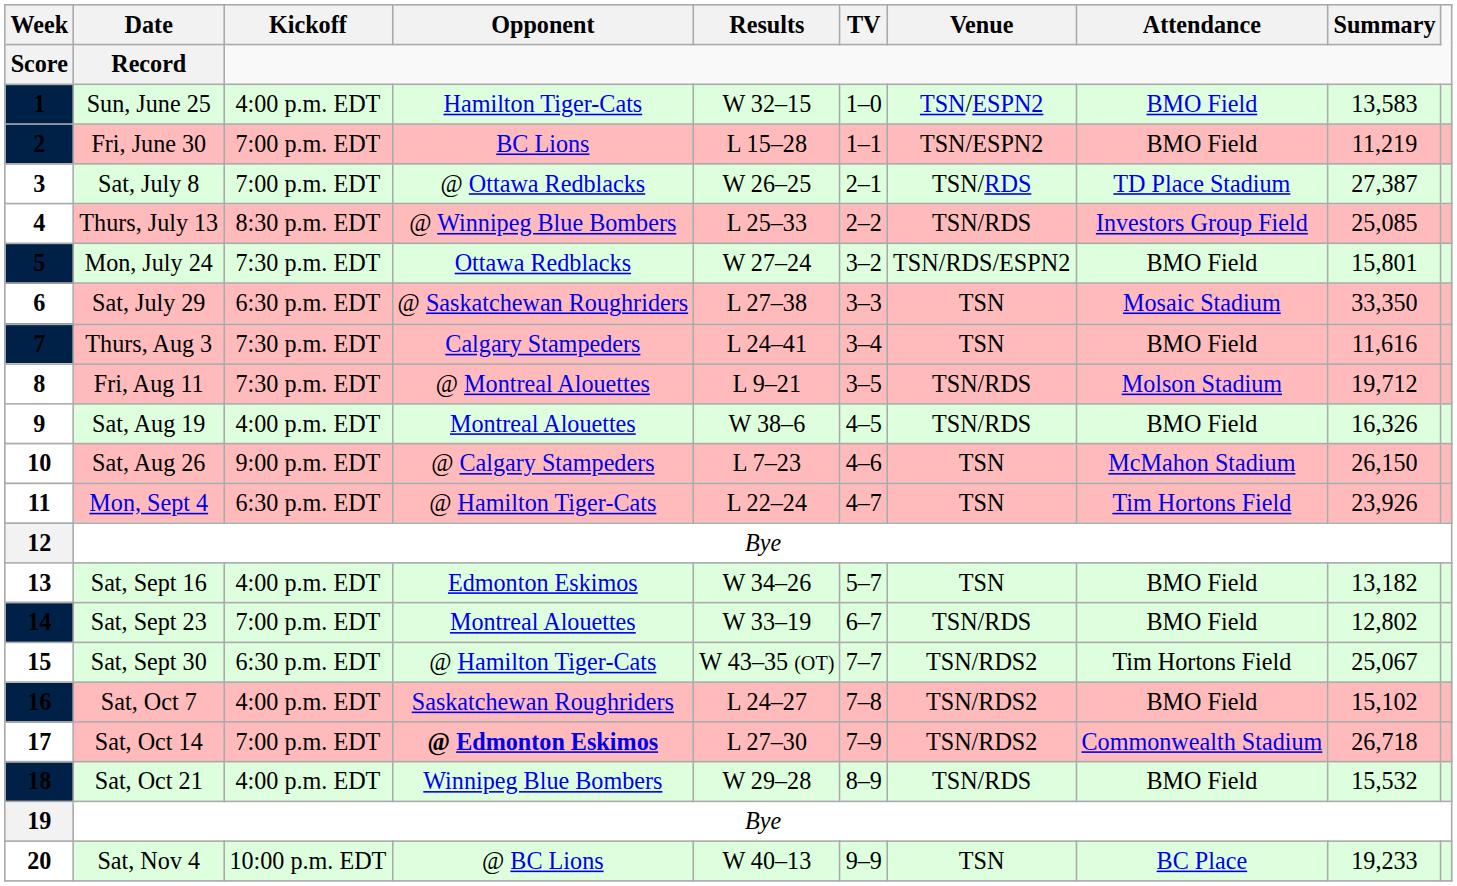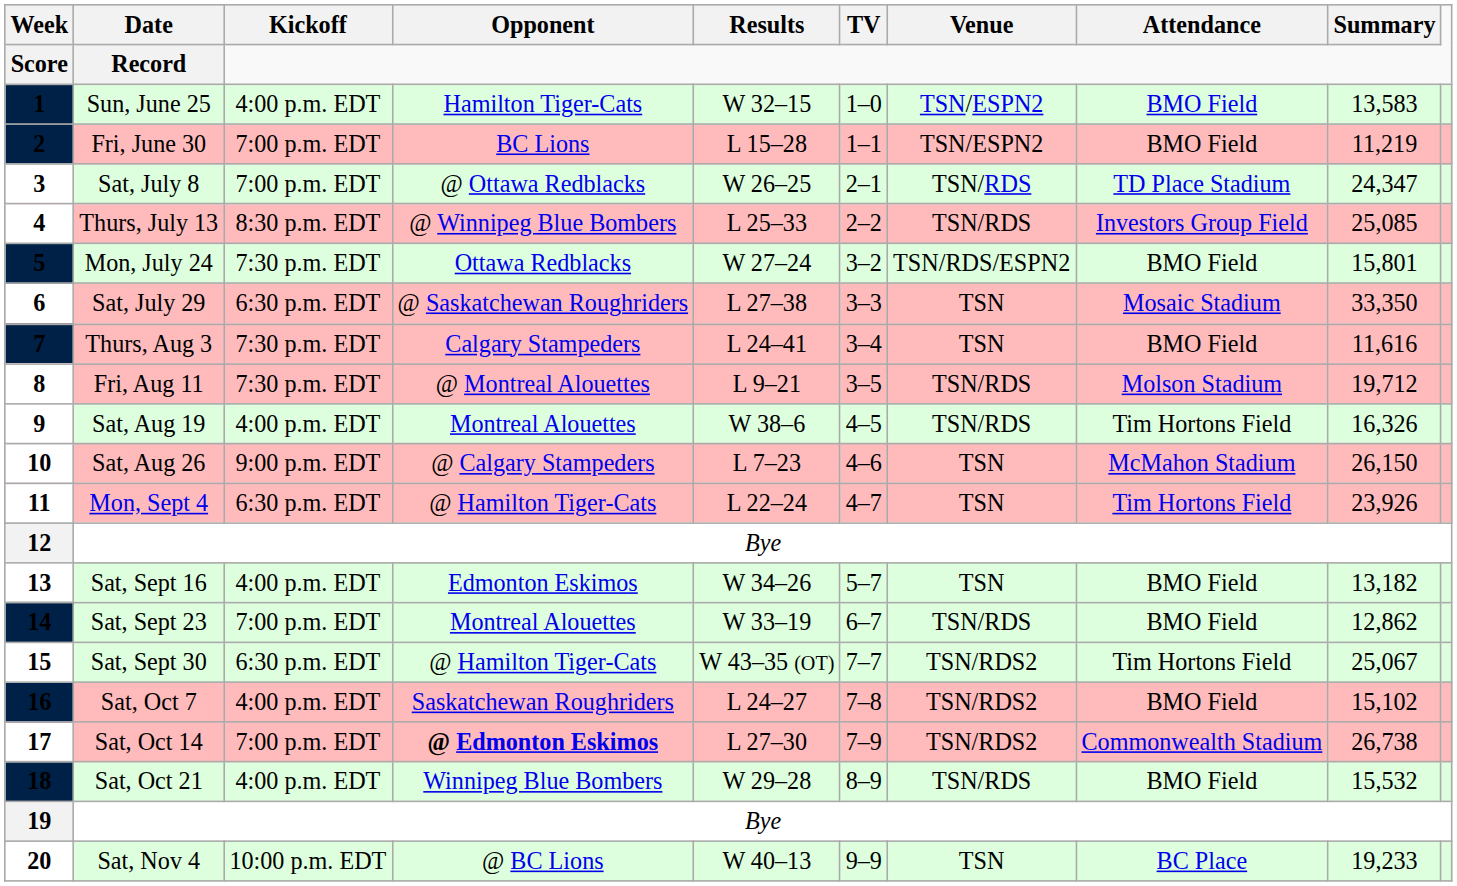(1384, 184) 27,387 -> (1384, 184) 24,347
(1202, 423) BMO Field -> (1202, 423) Tim Hortons Field
(1384, 622) 12,802 -> (1384, 622) 12,862
(1384, 741) 26,718 -> (1384, 741) 26,738
